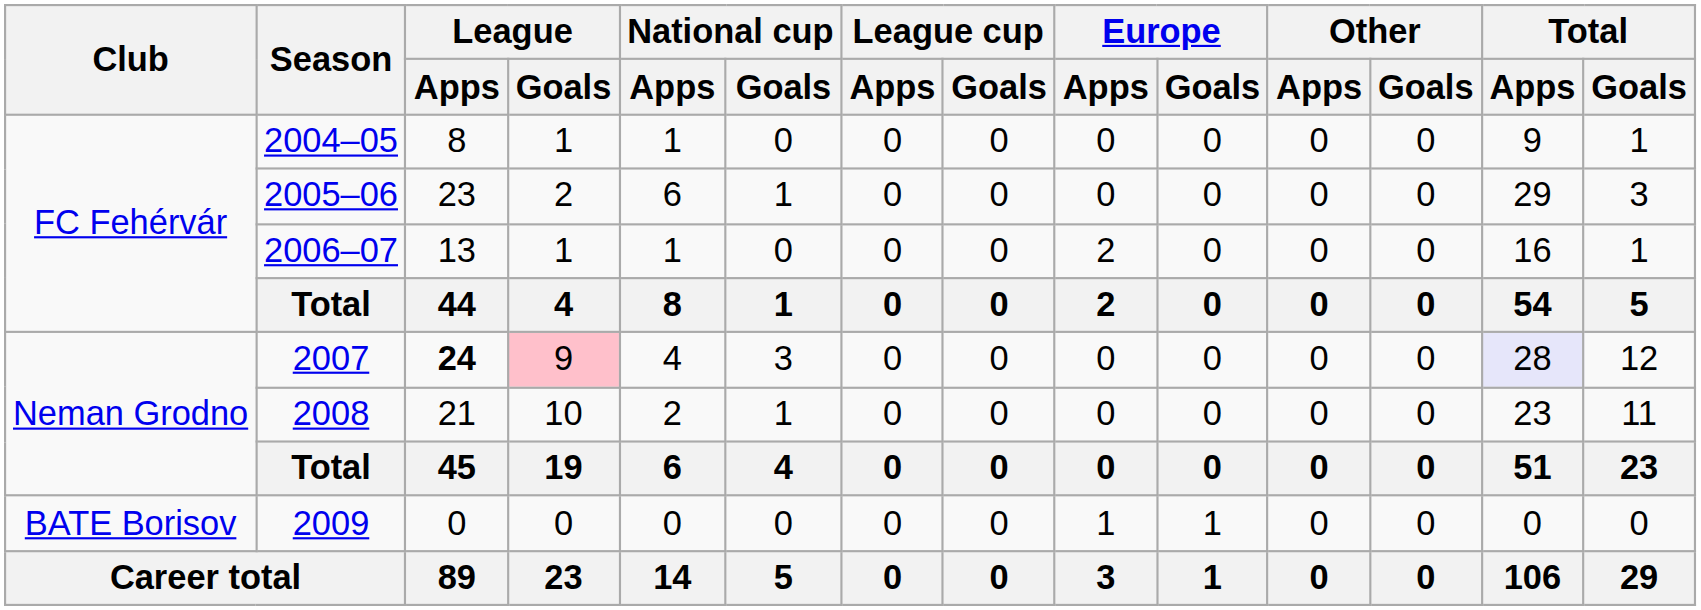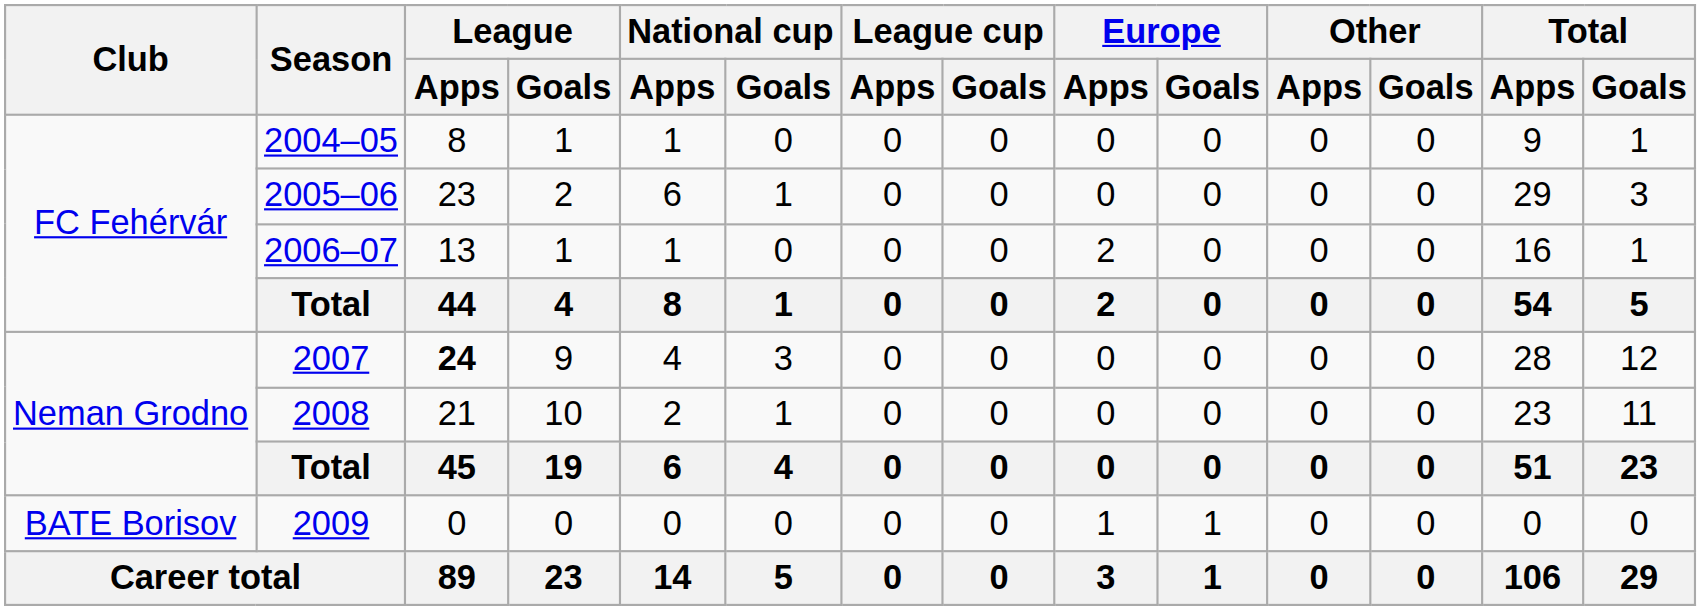(564, 359) pink background -> (564, 359) no background
(1532, 359) lavender background -> (1532, 359) no background
